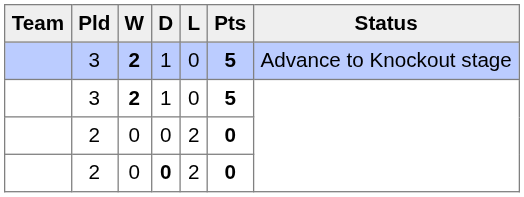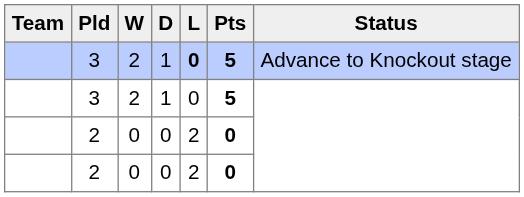(134, 60) bold -> (134, 60) normal
(194, 60) normal -> (194, 60) bold
(134, 98) bold -> (134, 98) normal
(166, 172) bold -> (166, 172) normal
